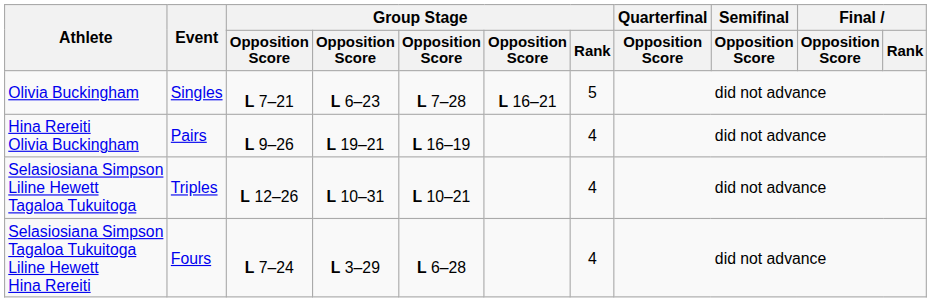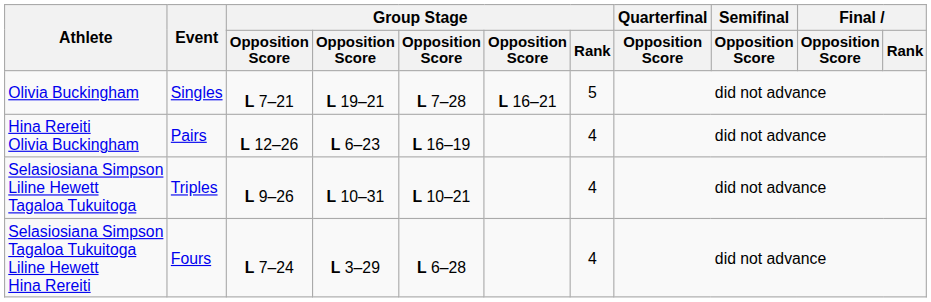(355, 101) L 6–23 -> (355, 101) L 19–21
(269, 145) L 9–26 -> (269, 145) L 12–26
(355, 145) L 19–21 -> (355, 145) L 6–23
(269, 197) L 12–26 -> (269, 197) L 9–26
